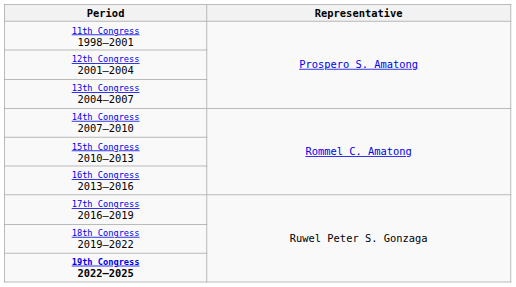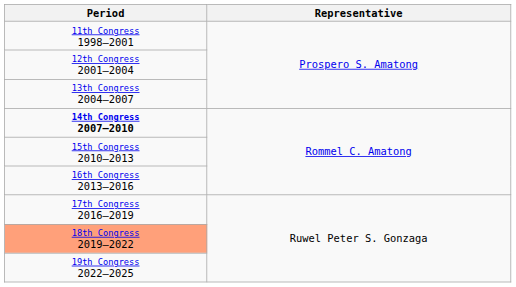(106, 123) normal -> (106, 123) bold
(106, 239) no background -> (106, 239) lightsalmon background
(106, 267) bold -> (106, 268) normal
